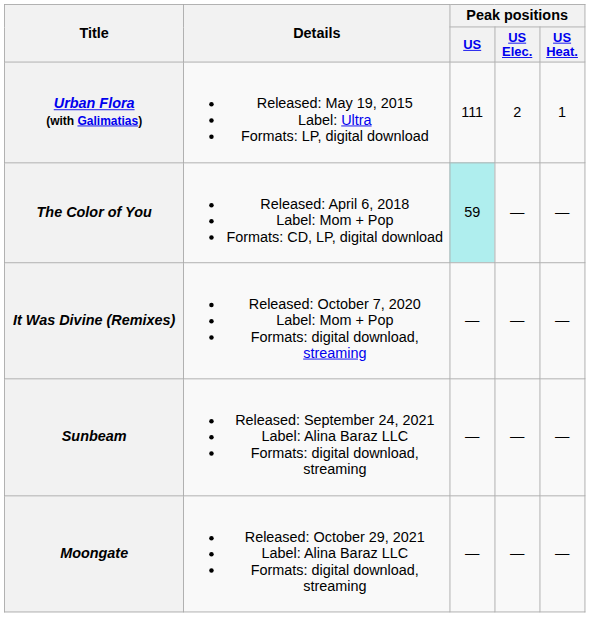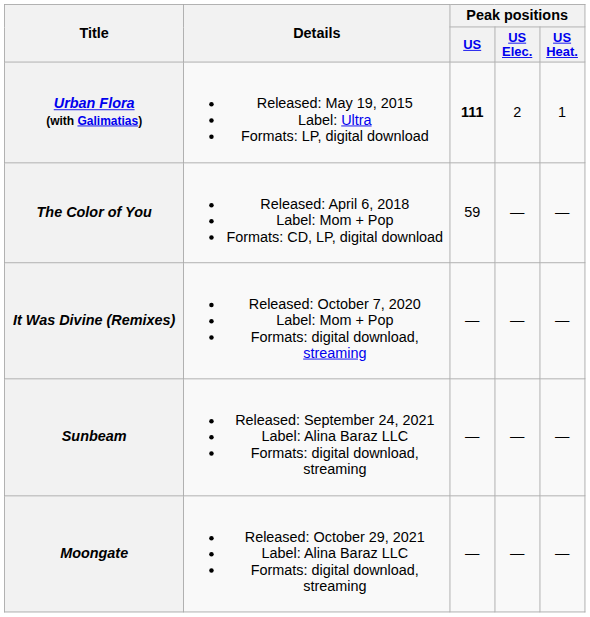(472, 112) normal -> (472, 112) bold
(472, 212) paleturquoise background -> (472, 212) no background
